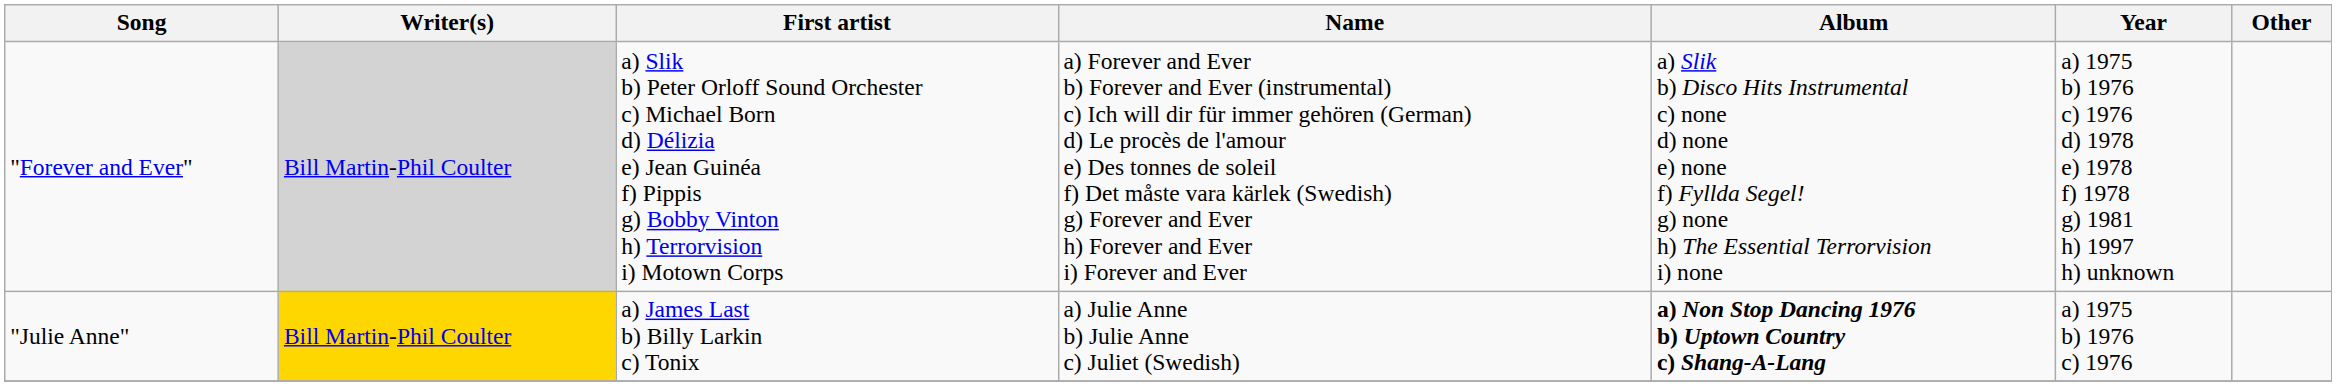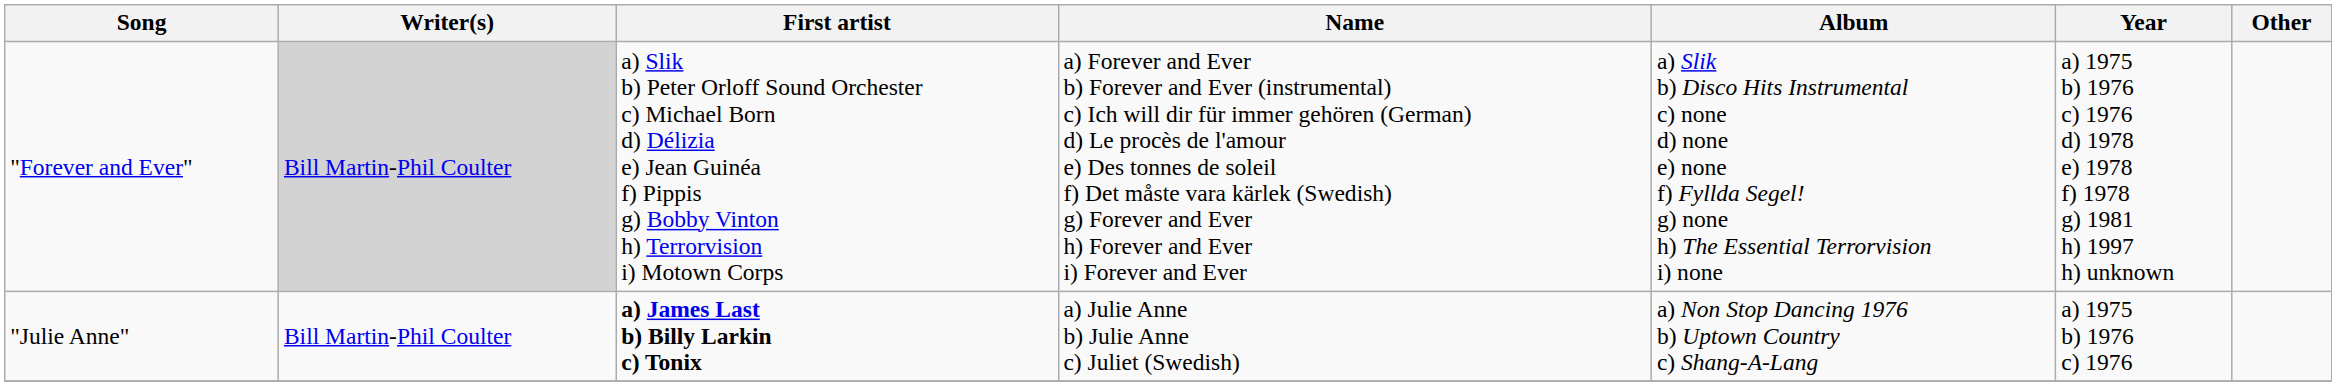(398, 335) gold background -> (398, 335) no background
(692, 335) normal -> (696, 335) bold
(1786, 335) bold -> (1782, 335) normal
